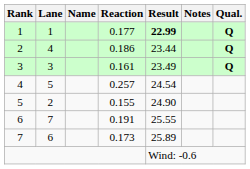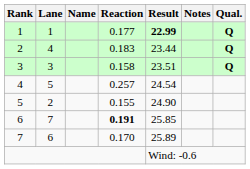(122, 48) 0.186 -> (122, 48) 0.183
(122, 66) 0.161 -> (122, 66) 0.158
(164, 66) 23.49 -> (164, 66) 23.51
(122, 119) normal -> (122, 119) bold
(164, 119) 25.55 -> (164, 119) 25.85
(122, 137) 0.173 -> (122, 137) 0.170
